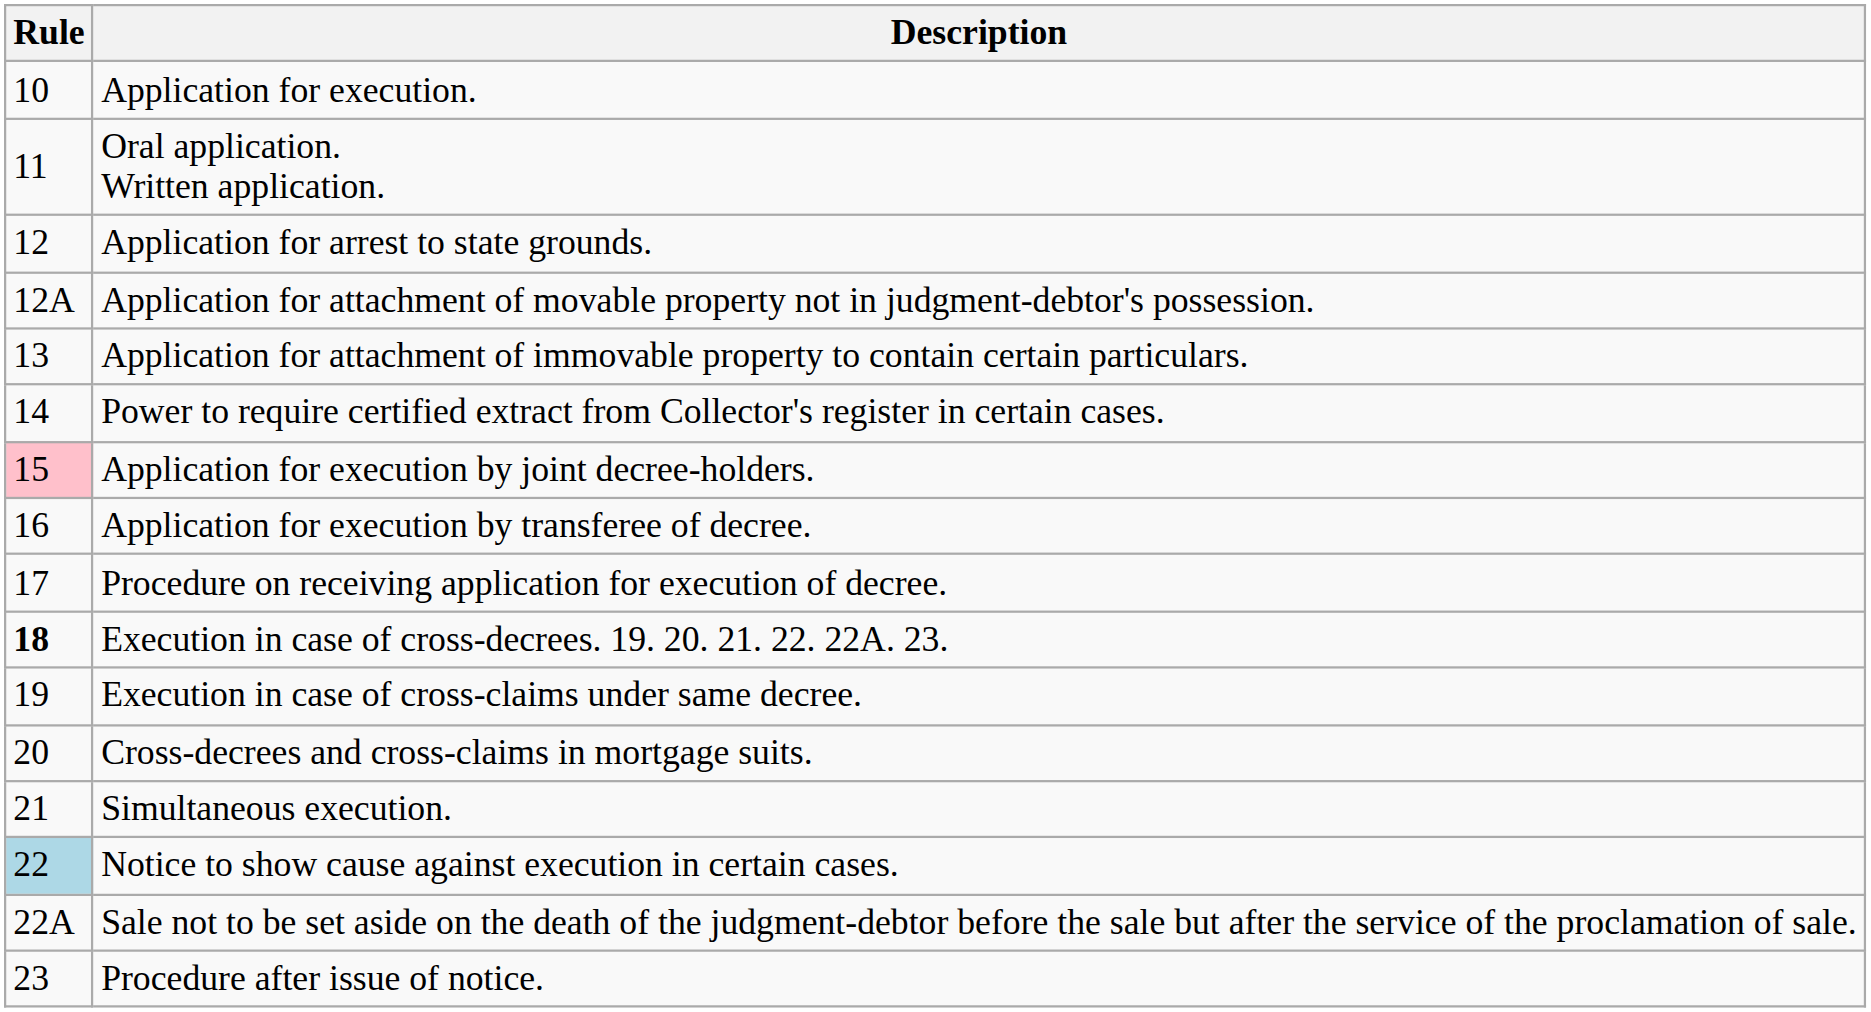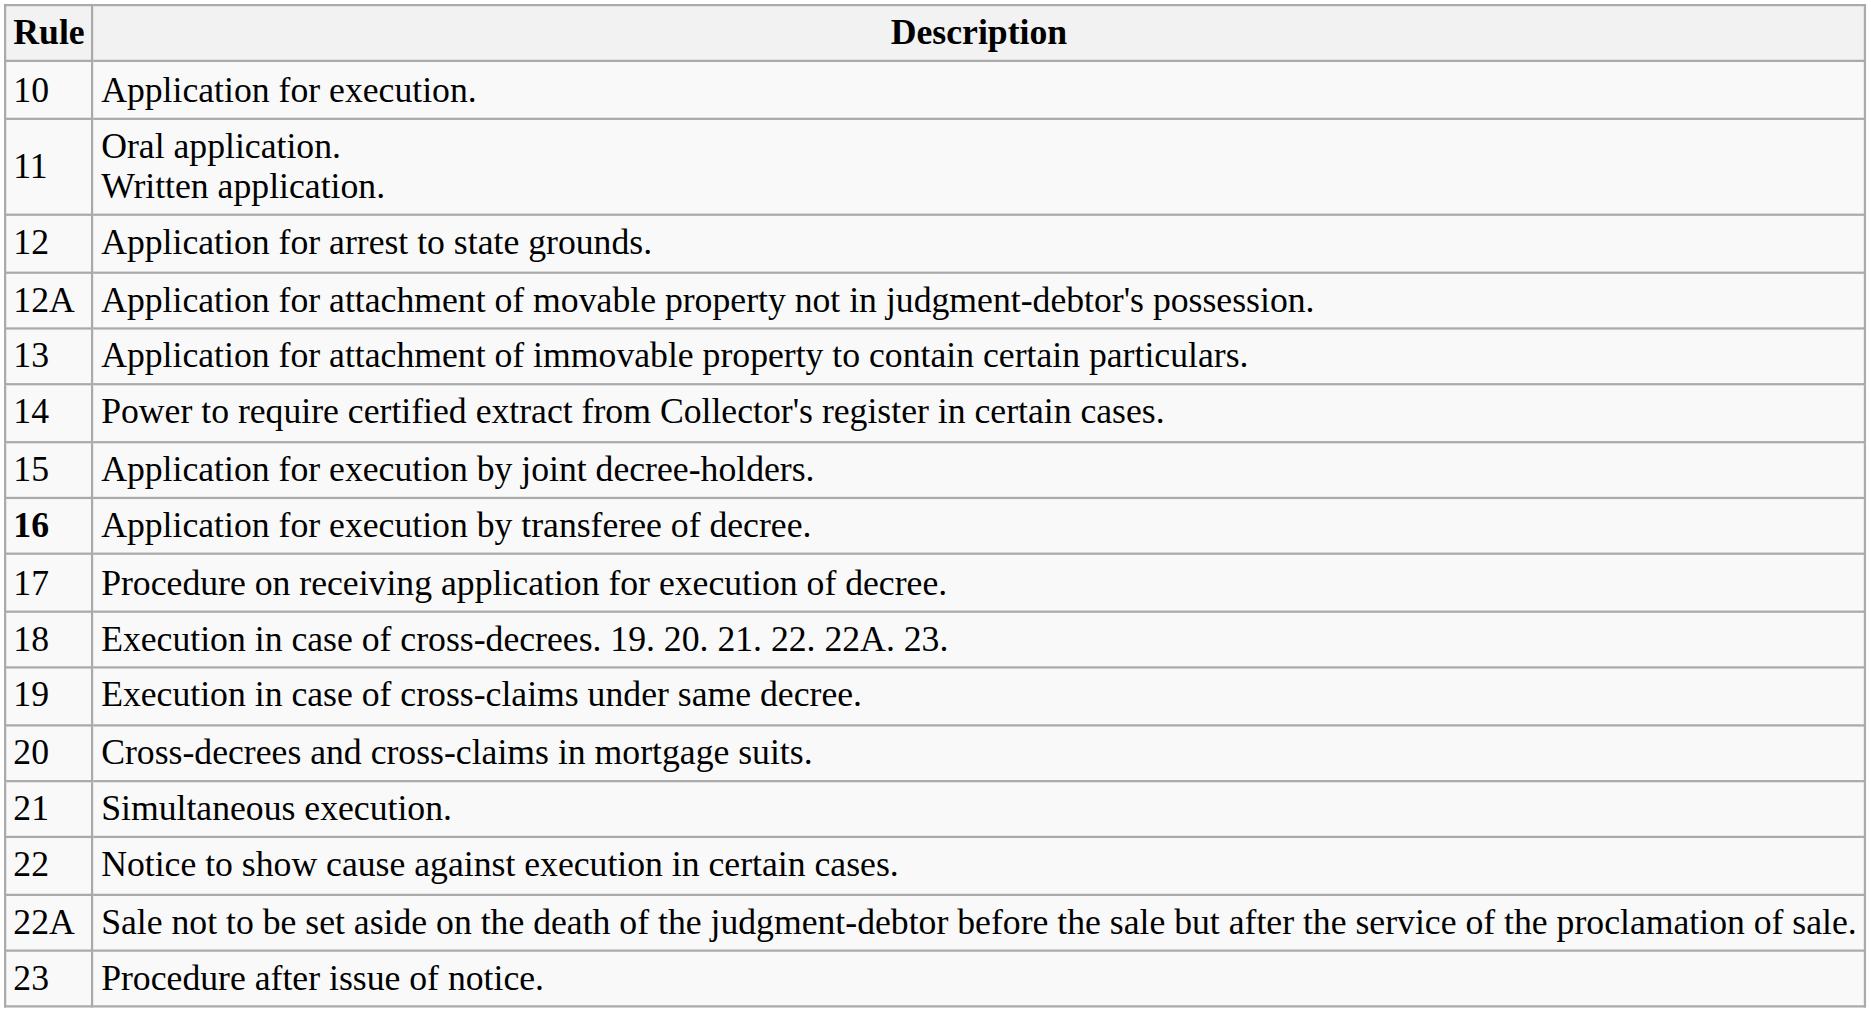(31, 469) pink background -> (31, 469) no background
(31, 525) normal -> (31, 525) bold
(31, 638) bold -> (31, 638) normal
(31, 865) lightblue background -> (31, 865) no background
